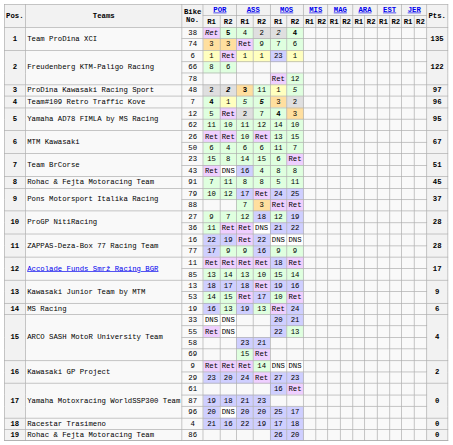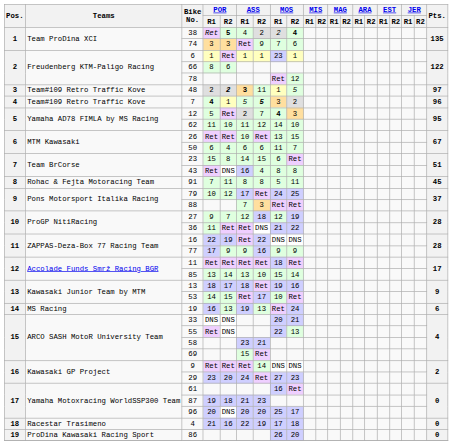(91, 91) ProDina Kawasaki Racing Sport -> (86, 91) Team#109 Retro Traffic Kove
(91, 435) Rohac & Fejta Motoracing Team -> (91, 435) ProDina Kawasaki Racing Sport
